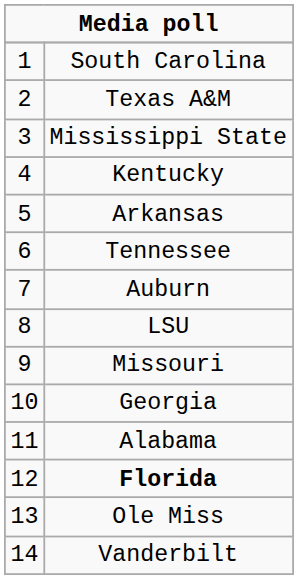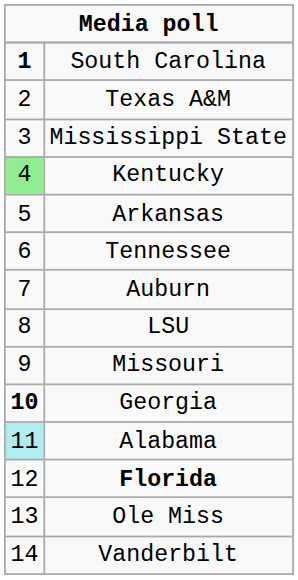(24, 62) normal -> (24, 62) bold
(24, 176) no background -> (24, 176) lightgreen background
(24, 403) normal -> (24, 403) bold
(24, 441) no background -> (24, 441) paleturquoise background
